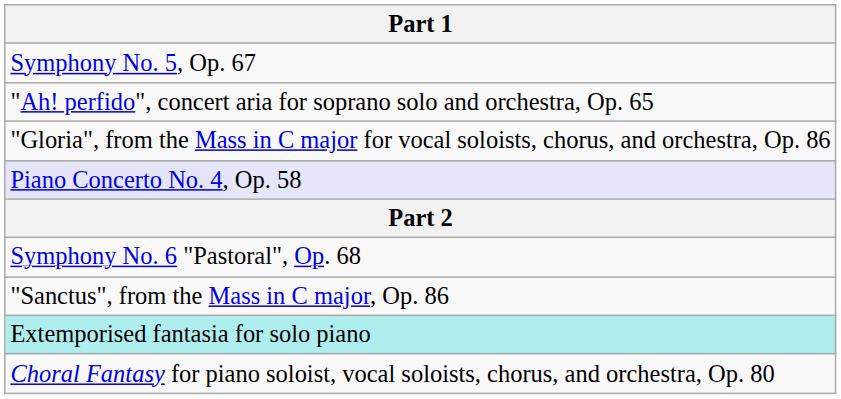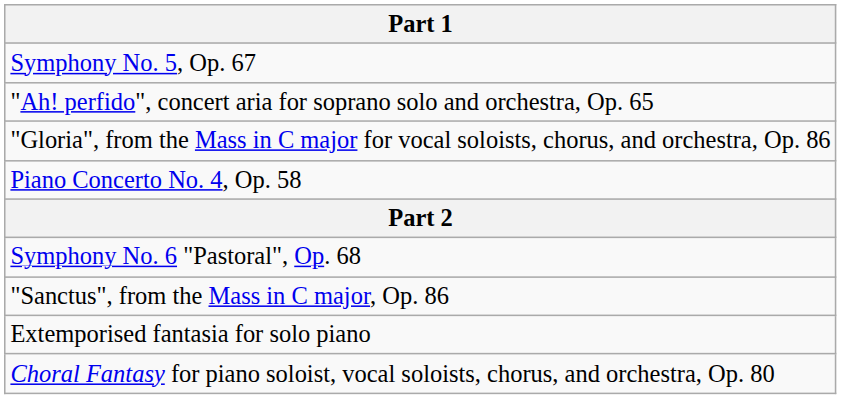(156, 179) lavender background -> (156, 179) no background
(191, 334) paleturquoise background -> (191, 334) no background
